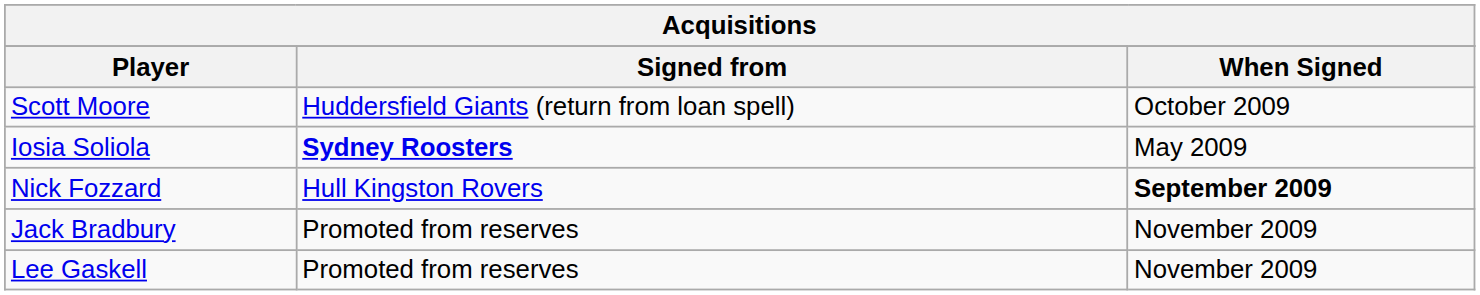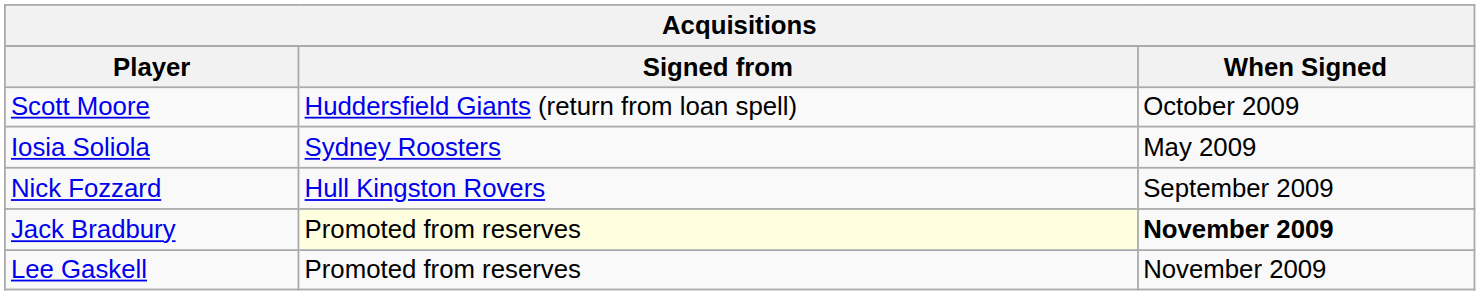(407, 148) bold -> (403, 148) normal
(1233, 189) bold -> (1238, 189) normal
(440, 229) no background -> (443, 229) lightyellow background
(1226, 229) normal -> (1238, 229) bold
